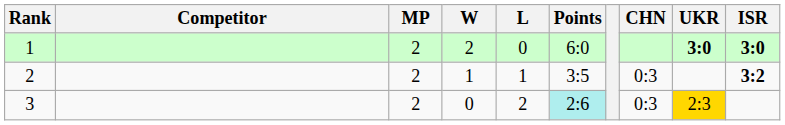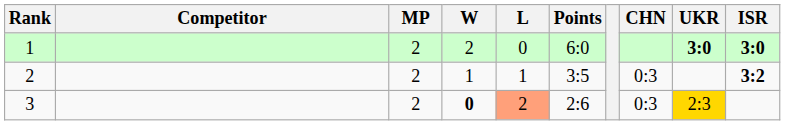(469, 104) normal -> (469, 104) bold
(523, 104) no background -> (523, 104) lightsalmon background
(578, 104) paleturquoise background -> (578, 104) no background
